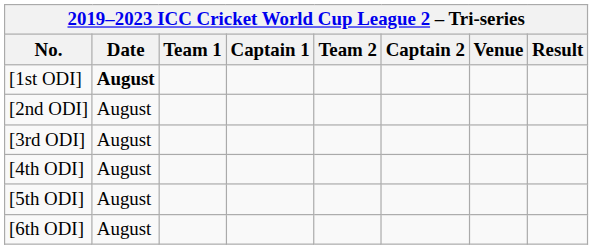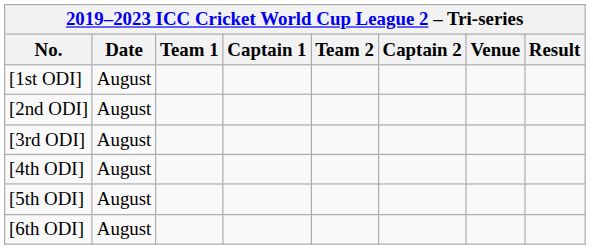(126, 79) bold -> (124, 79) normal
